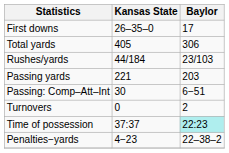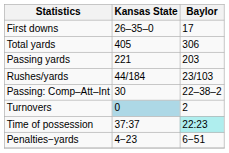rows swapped: (37, 60) <-> (38, 76)
(194, 92) 6−51 -> (202, 92) 22–38–2
(117, 108) no background -> (117, 108) lightblue background
(202, 140) 22–38–2 -> (194, 140) 6−51
